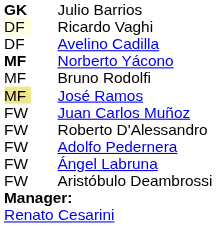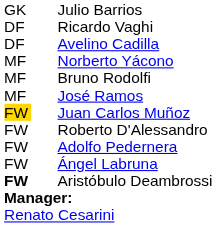(16, 10) bold -> (15, 10) normal
(14, 27) lightyellow background -> (14, 27) no background
(15, 61) bold -> (15, 61) normal
(15, 95) khaki background -> (15, 95) no background
(16, 112) no background -> (16, 112) gold background
(16, 181) normal -> (16, 181) bold
